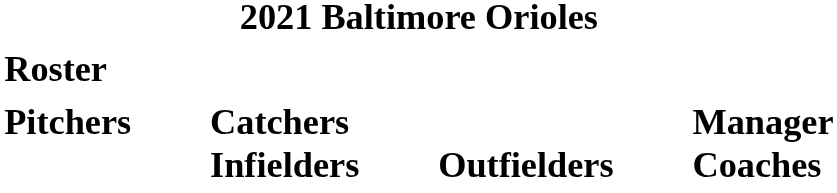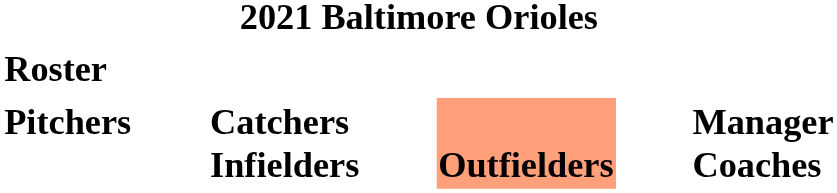(526, 164) no background -> (526, 164) lightsalmon background
